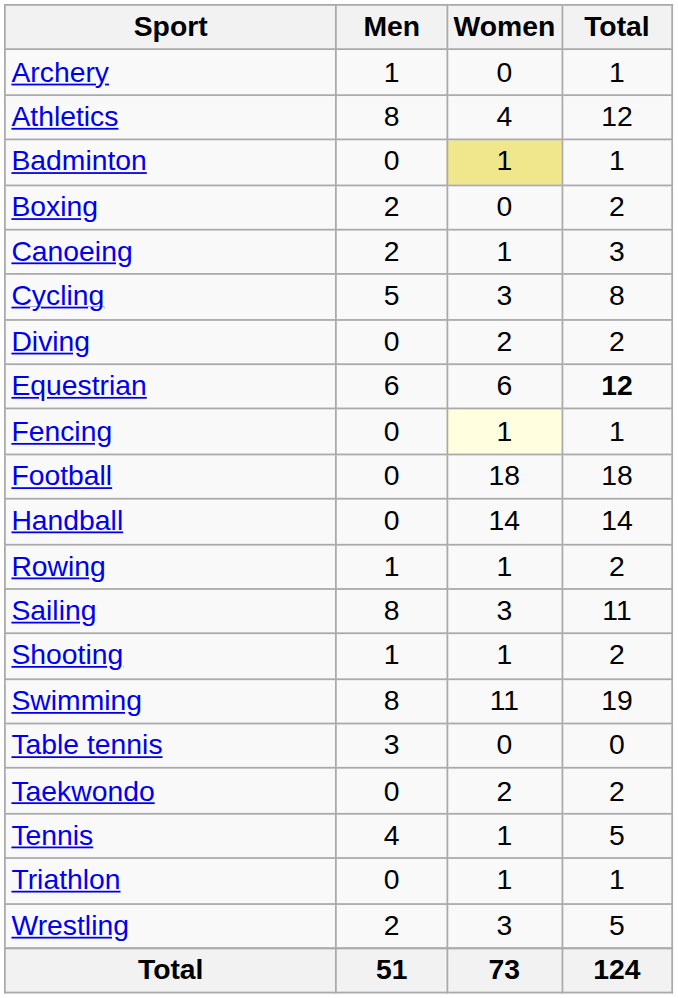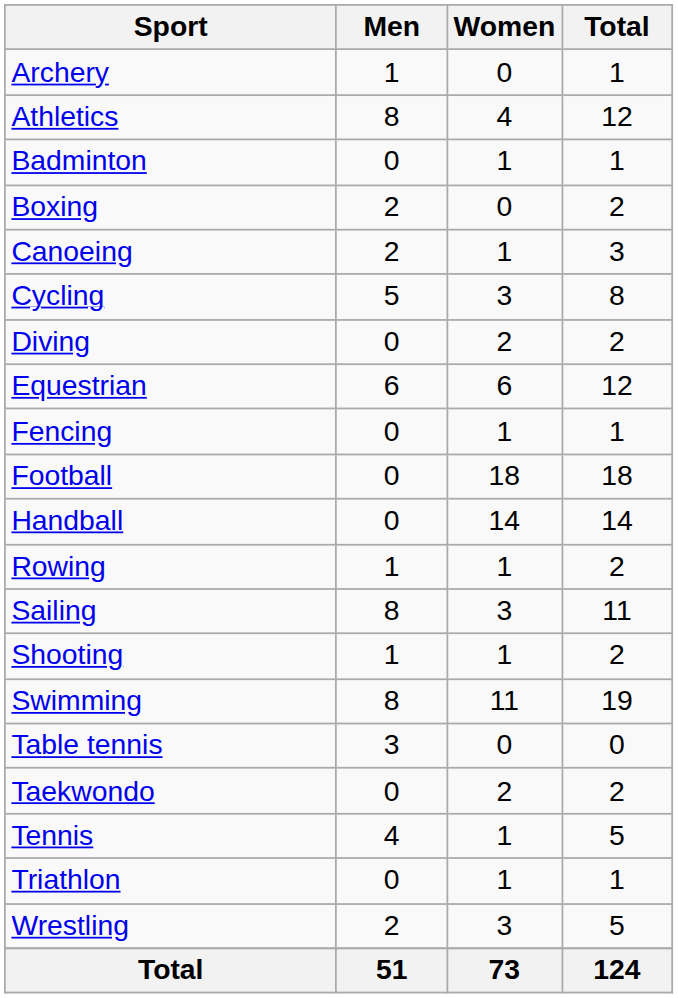(504, 161) khaki background -> (504, 161) no background
(617, 386) bold -> (617, 386) normal
(504, 431) lightyellow background -> (504, 431) no background
